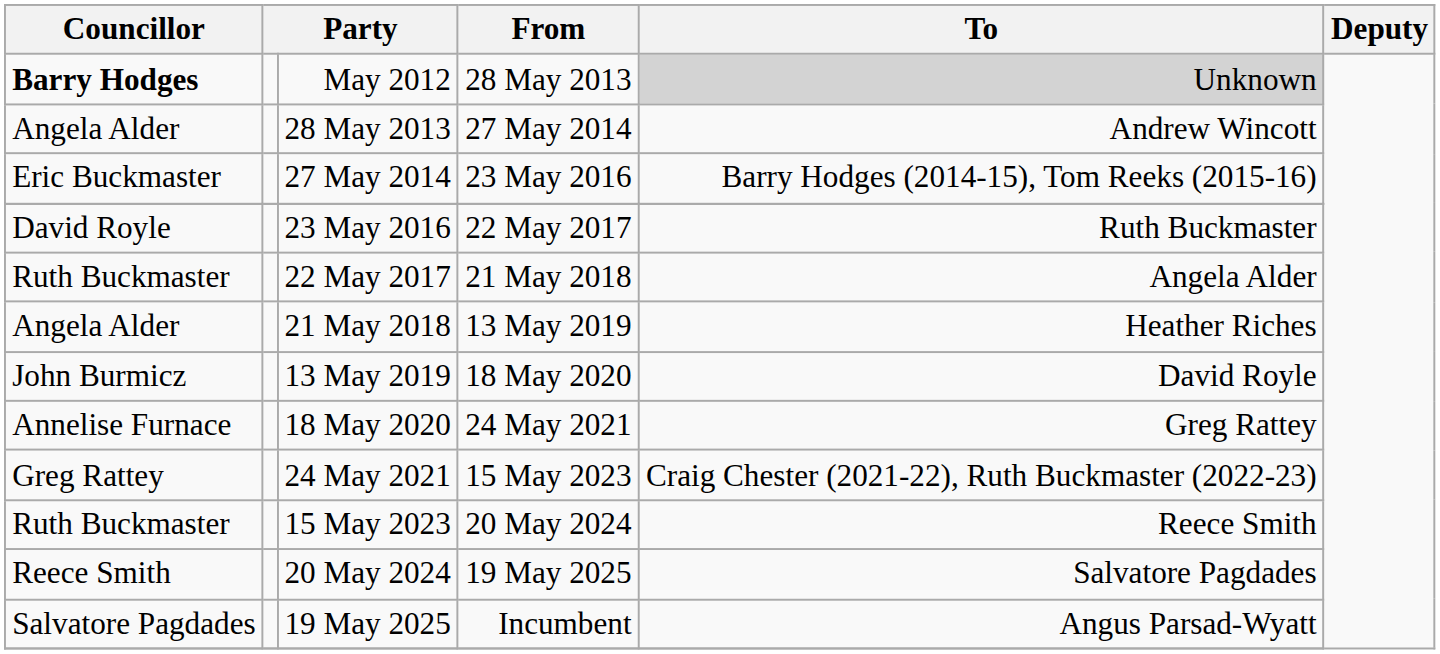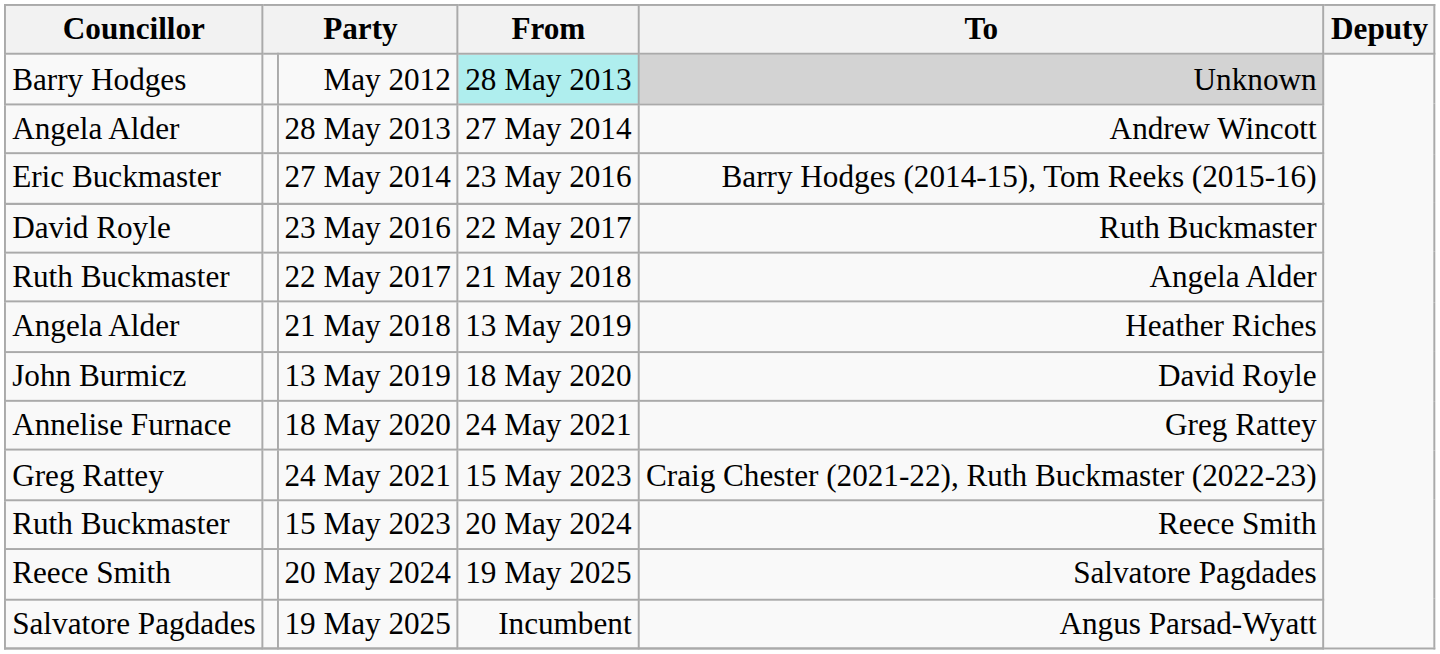(105, 78) bold -> (99, 78) normal
(548, 78) no background -> (548, 78) paleturquoise background
